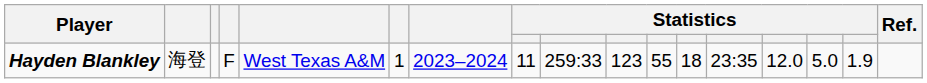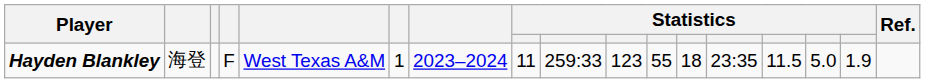(785, 61) 12.0 -> (784, 61) 11.5
